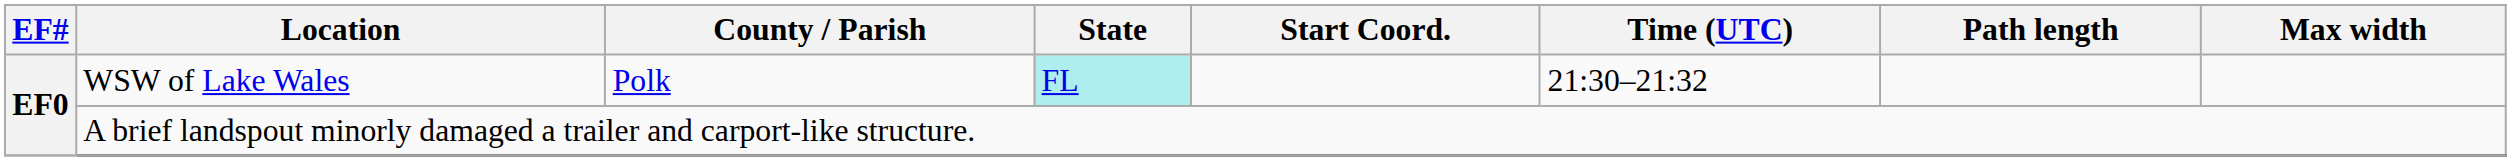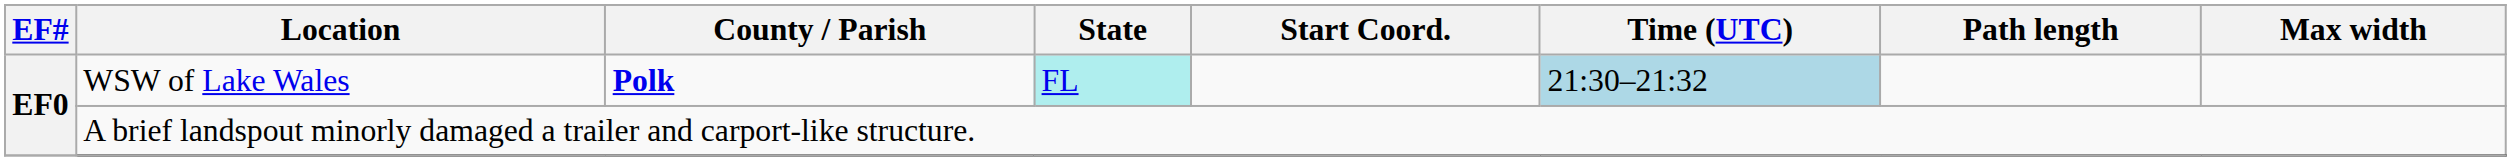(642, 79) normal -> (644, 79) bold
(1628, 79) no background -> (1628, 79) lightblue background
